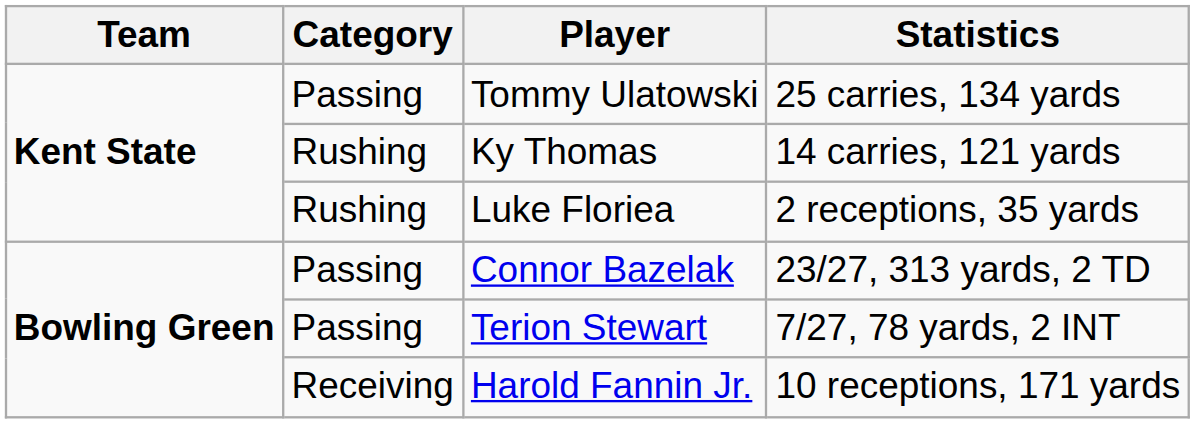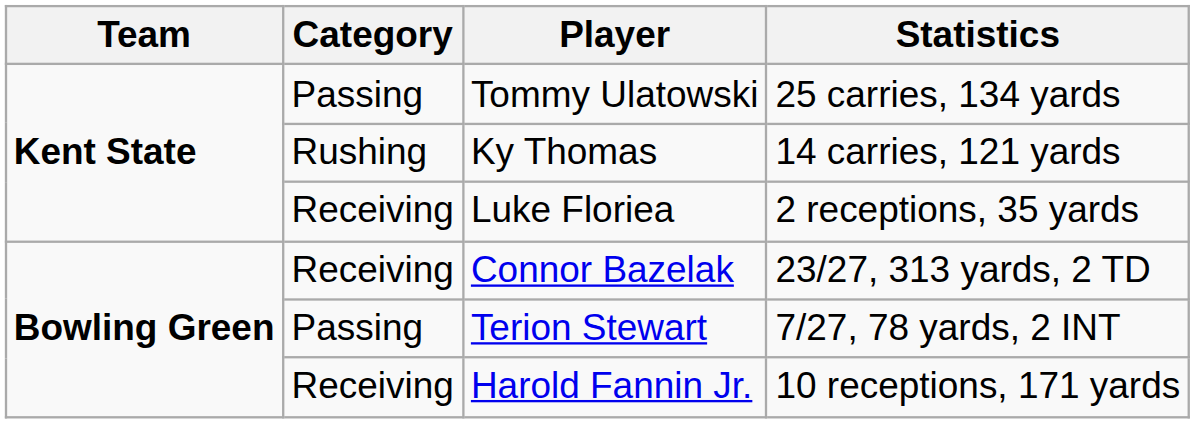(359, 210) Rushing -> (373, 210) Receiving
(357, 269) Passing -> (373, 269) Receiving
